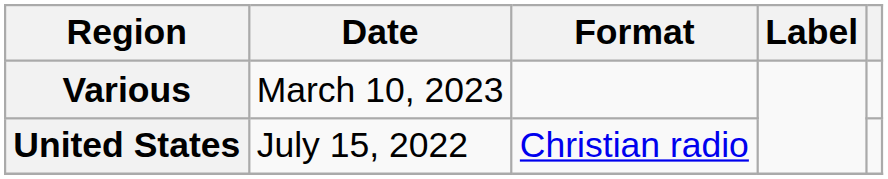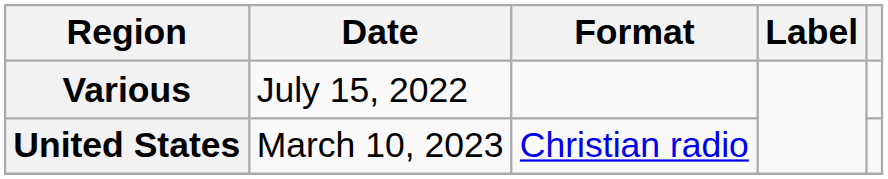(380, 88) March 10, 2023 -> (362, 88) July 15, 2022
(362, 145) July 15, 2022 -> (380, 145) March 10, 2023
